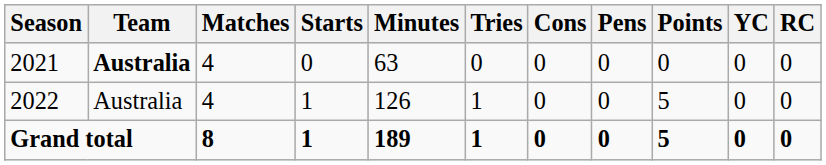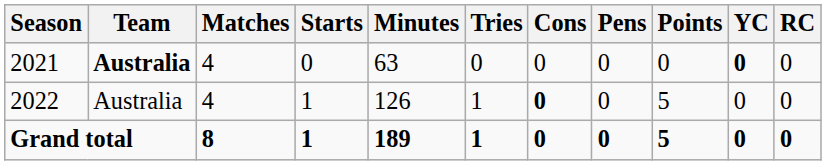(740, 62) normal -> (740, 62) bold
(540, 100) normal -> (540, 100) bold
